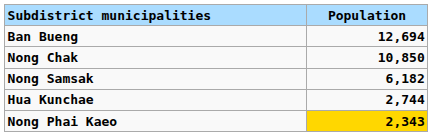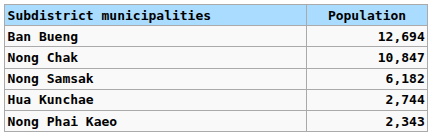(401, 57) 10,850 -> (401, 57) 10,847
(405, 121) gold background -> (405, 121) no background
